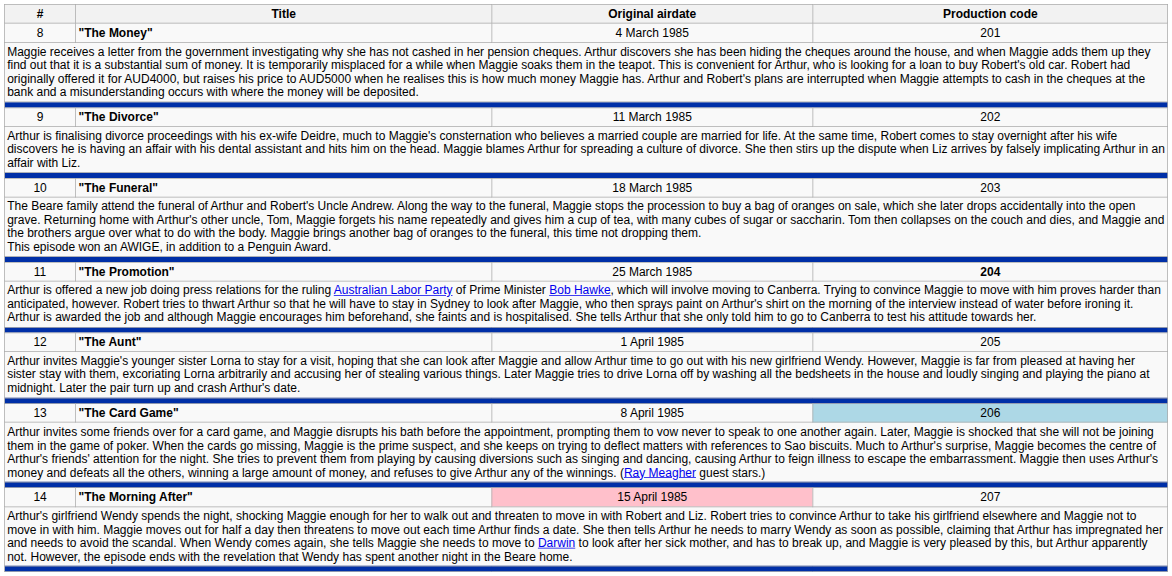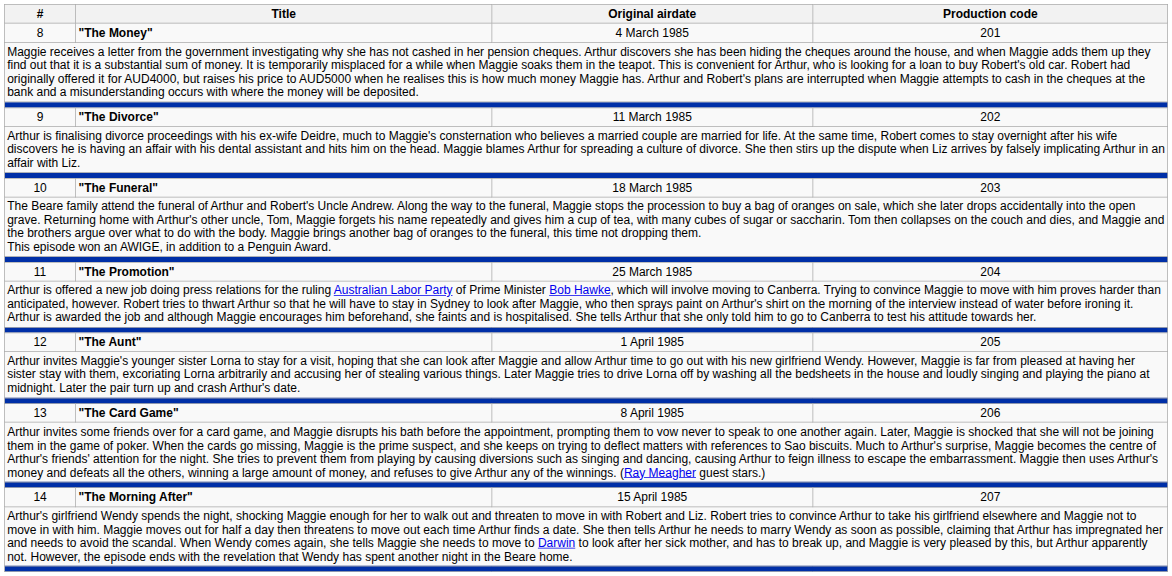(990, 271) bold -> (990, 271) normal
(990, 413) lightblue background -> (990, 413) no background
(652, 497) pink background -> (652, 497) no background
